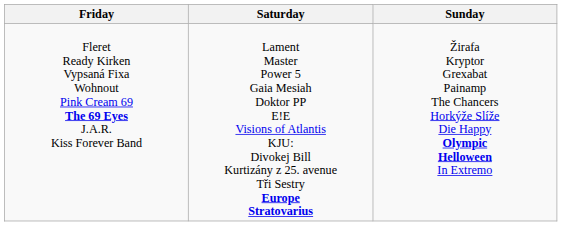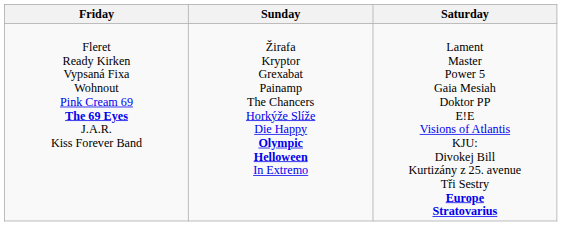columns swapped: (281, 14) <-> (465, 14)
